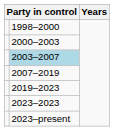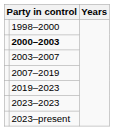(35, 42) normal -> (35, 42) bold
(35, 57) lightblue background -> (35, 57) no background
